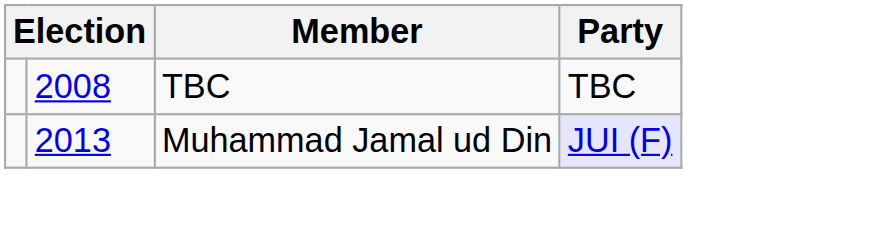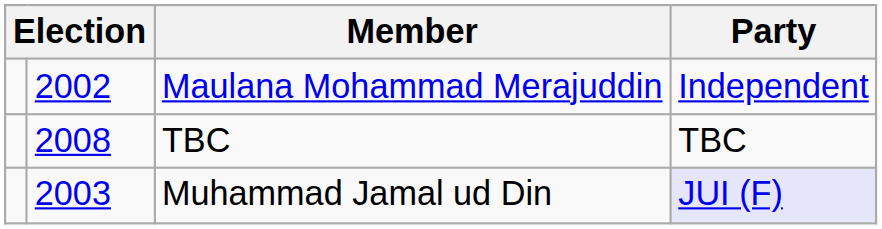+ row: (412, 85)
(73, 140) 2013 -> (73, 194) 2003
